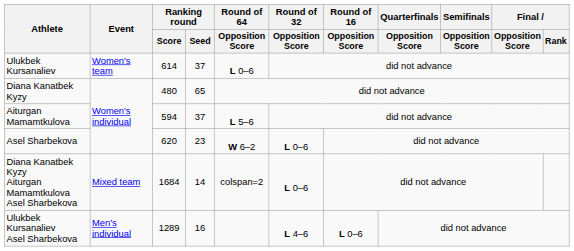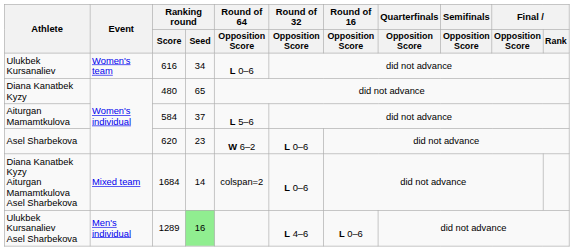(169, 66) 614 -> (169, 66) 616
(200, 66) 37 -> (200, 66) 34
(169, 117) 594 -> (169, 117) 584
(200, 229) no background -> (200, 229) lightgreen background
